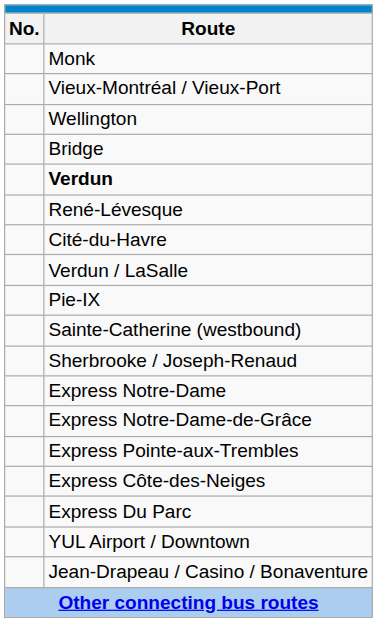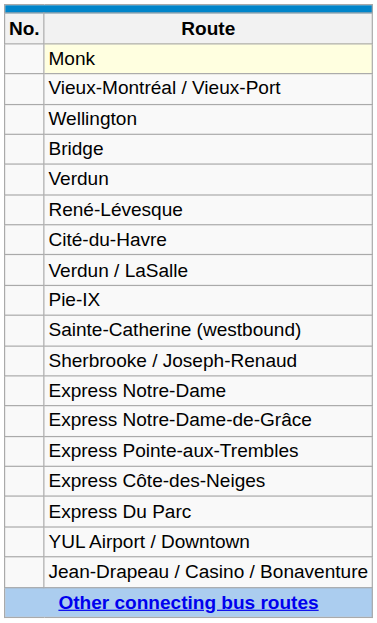(72, 58) no background -> (72, 58) lightyellow background
(81, 179) bold -> (79, 179) normal
